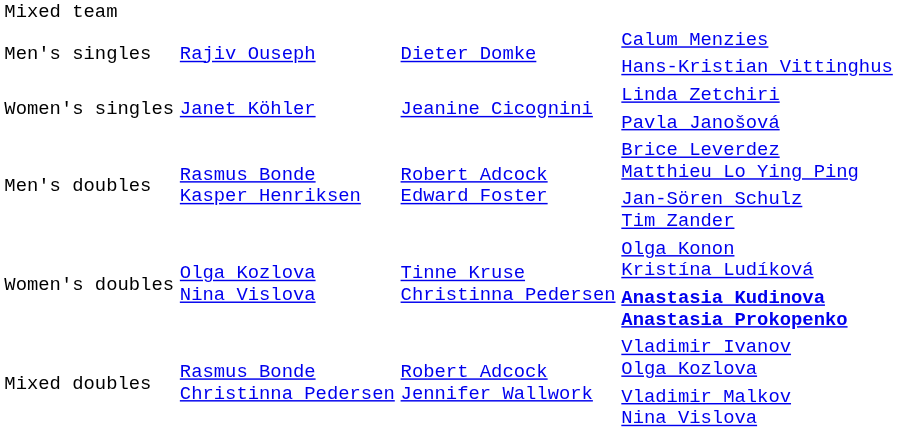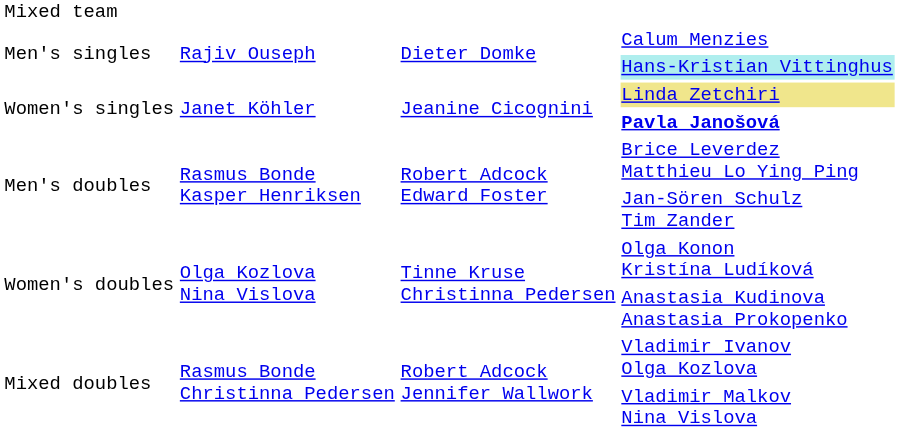(757, 67) no background -> (757, 67) paleturquoise background
(701, 95) no background -> (701, 95) khaki background
(701, 122) normal -> (701, 122) bold
(734, 309) bold -> (734, 309) normal
